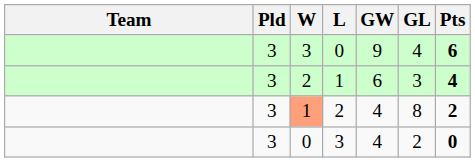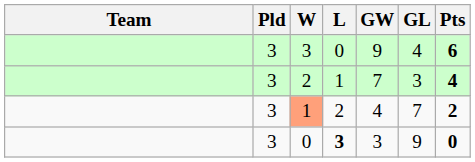(377, 80) 6 -> (377, 80) 7
(417, 111) 8 -> (417, 111) 7
(339, 141) normal -> (339, 141) bold
(377, 141) 4 -> (377, 141) 3
(417, 141) 2 -> (417, 141) 9
